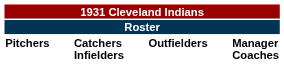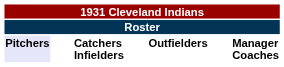(27, 43) no background -> (27, 43) lavender background
